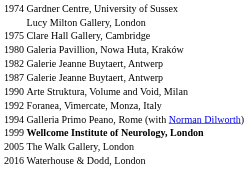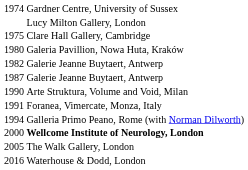(14, 105) 1992 -> (14, 105) 1991
(14, 133) 1999 -> (14, 133) 2000
